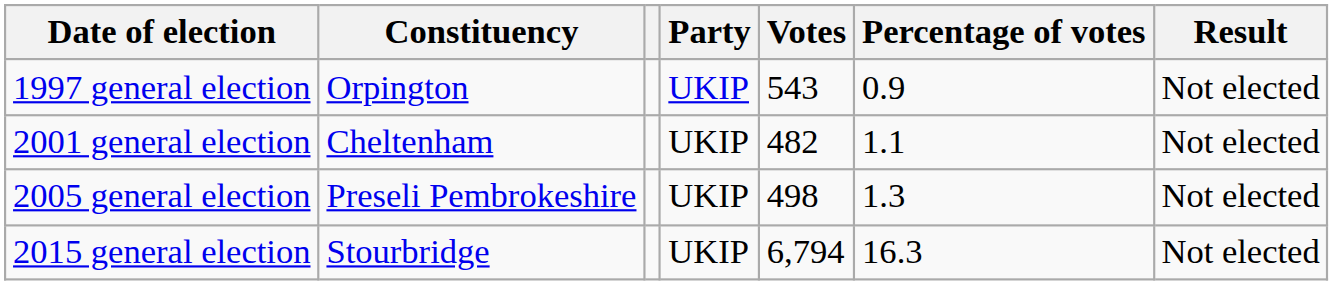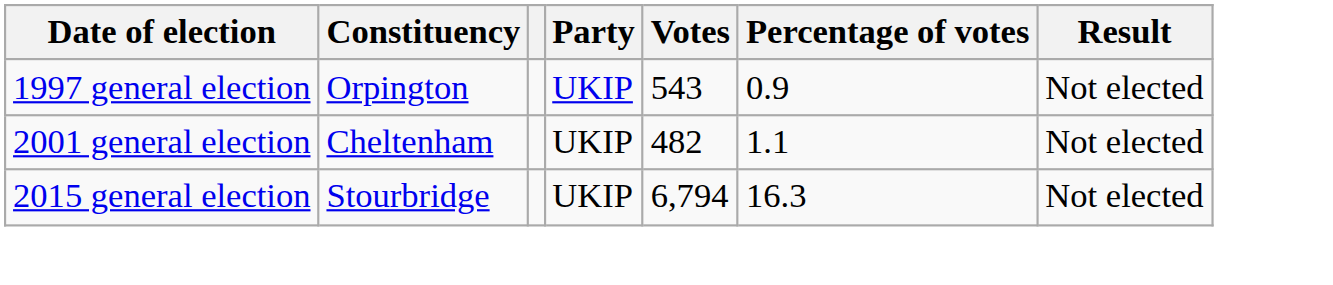- row: (162, 196)
